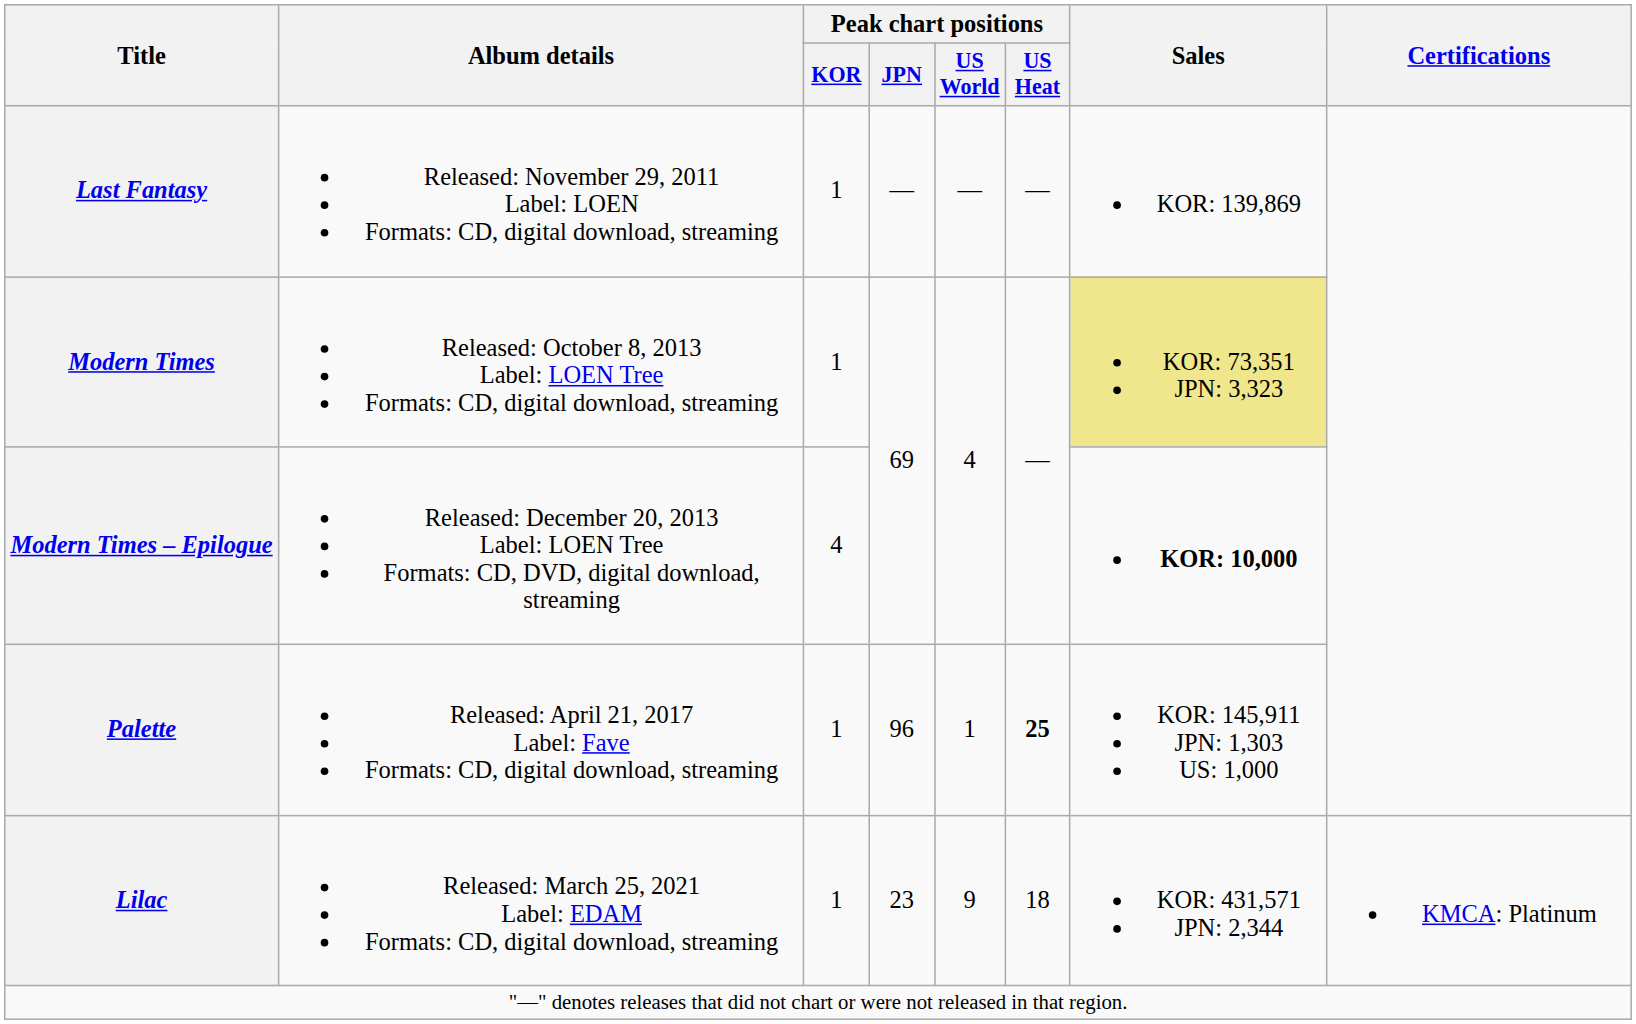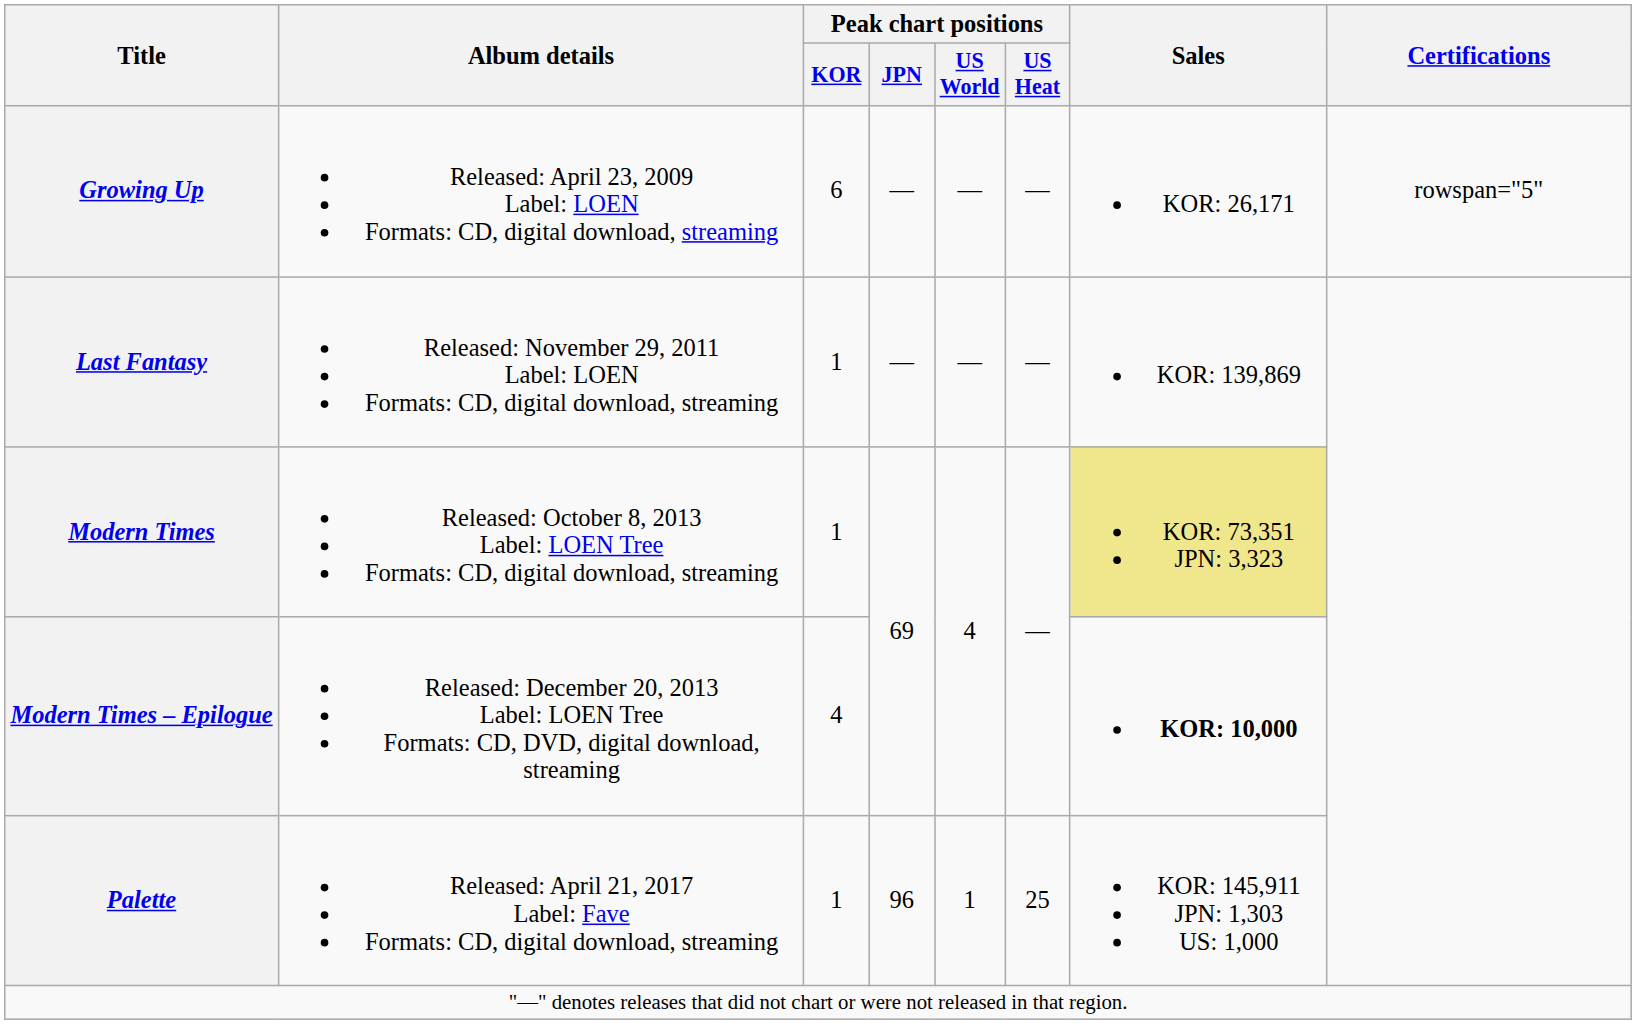+ row: (142, 190)
(1037, 729) bold -> (1037, 900) normal
- row: (142, 900)
